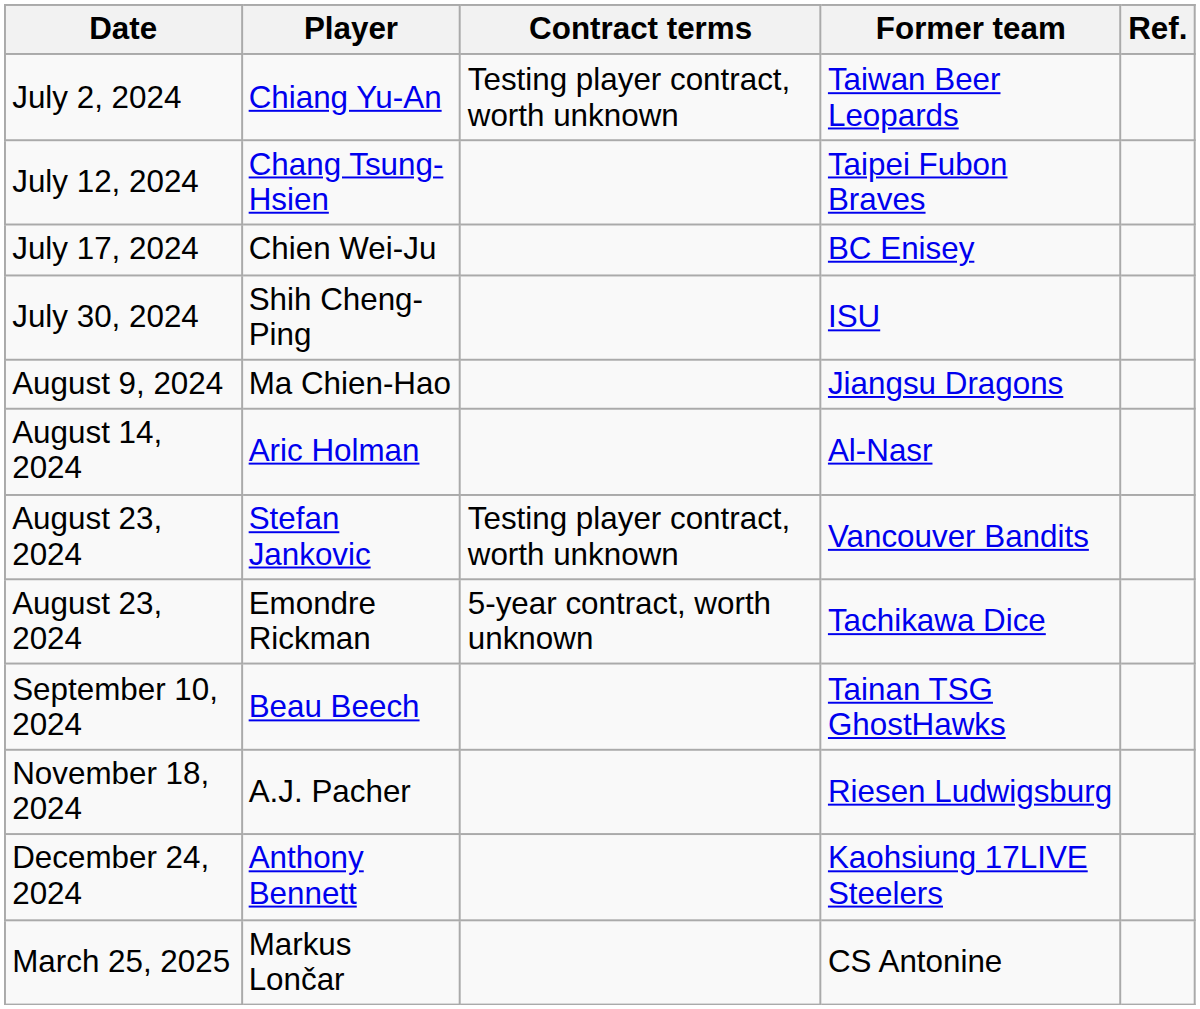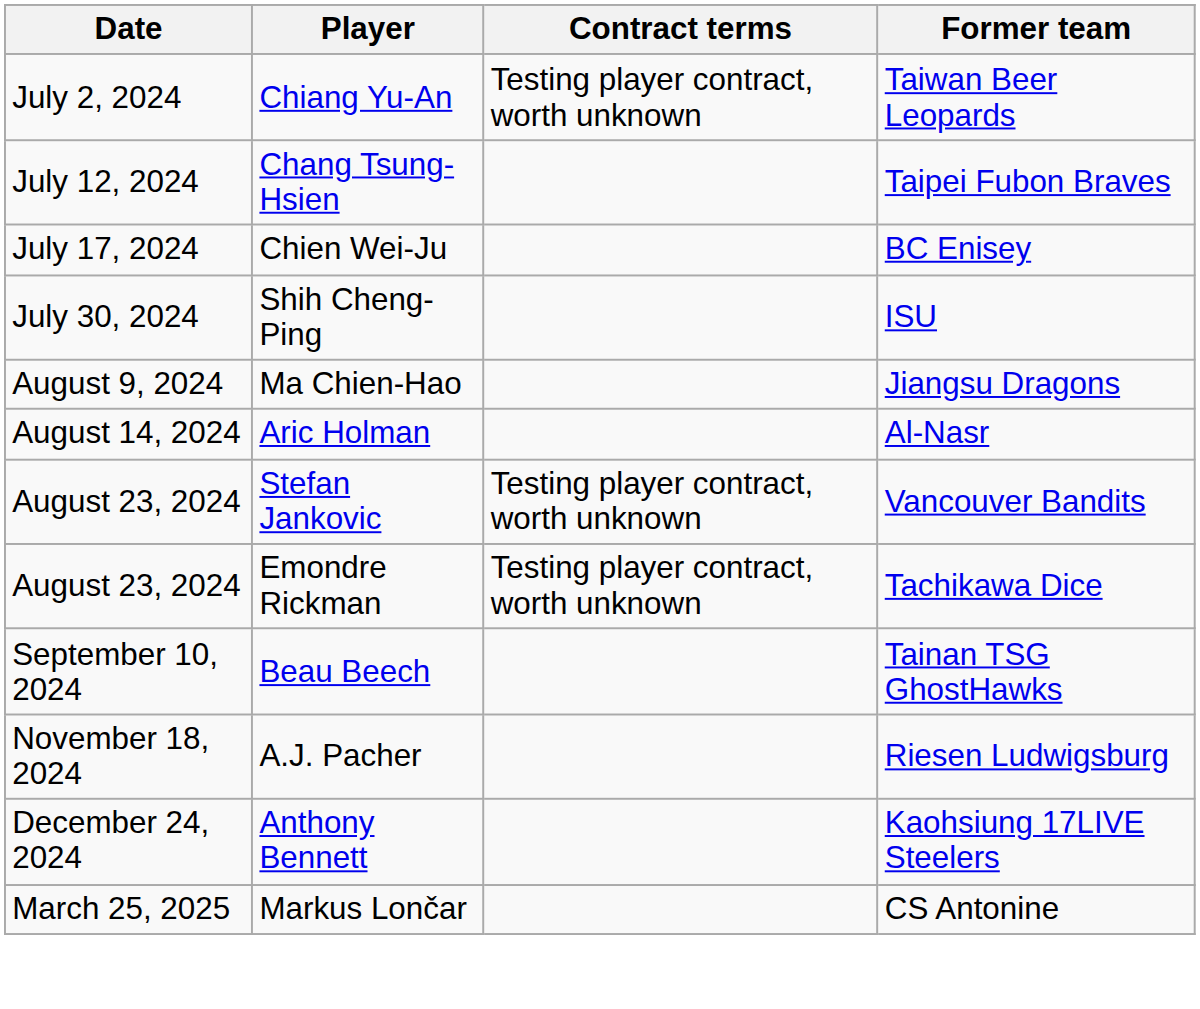- column: (1158, 29)
(619, 621) 5-year contract, worth unknown -> (652, 586) Testing player contract, worth unknown
